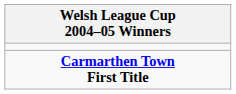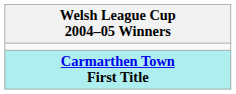(118, 69) no background -> (118, 69) paleturquoise background
